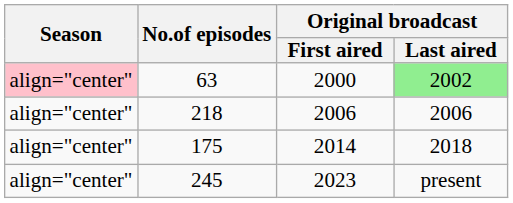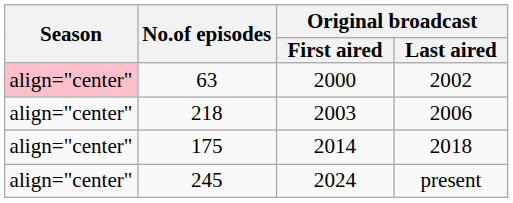(451, 79) lightgreen background -> (451, 79) no background
(335, 113) 2006 -> (335, 113) 2003
(335, 180) 2023 -> (335, 180) 2024
